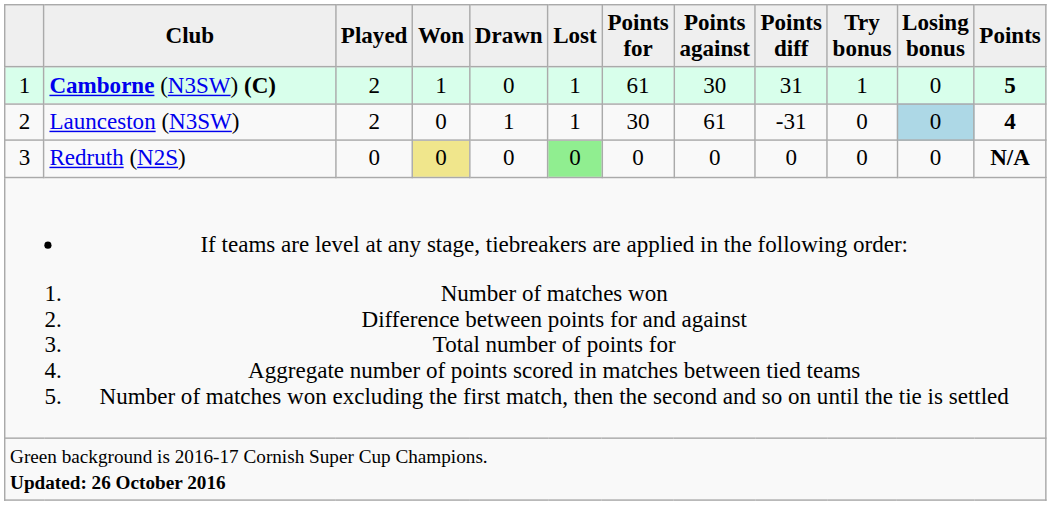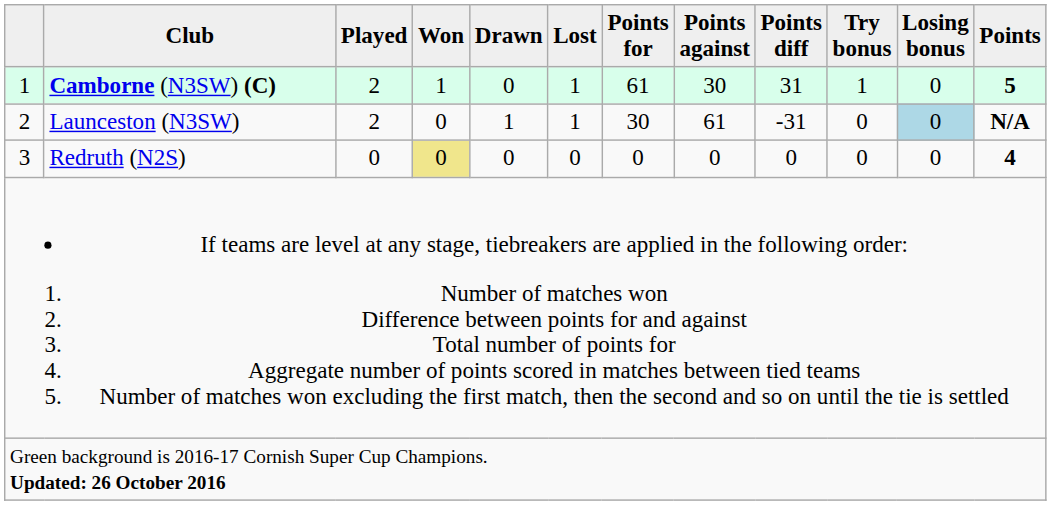(1010, 121) 4 -> (1010, 121) N/A
(575, 158) lightgreen background -> (575, 158) no background
(1010, 158) N/A -> (1010, 158) 4
